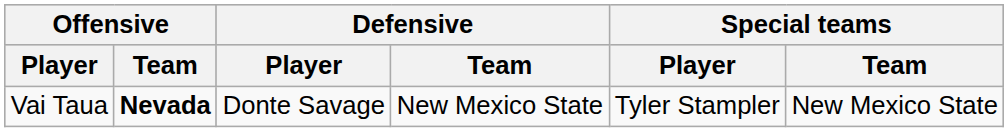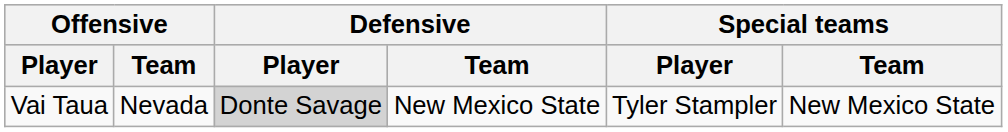(165, 106) bold -> (164, 106) normal
(304, 106) no background -> (301, 106) lightgrey background
